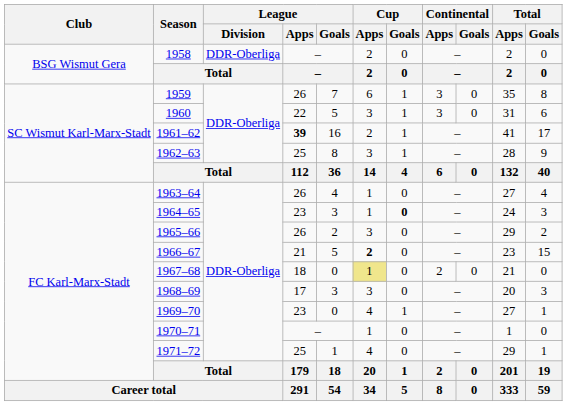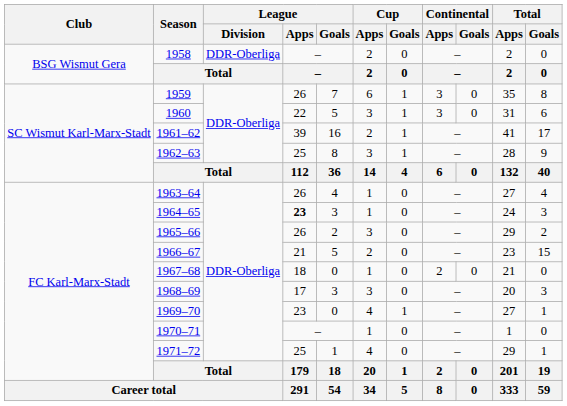(300, 133) bold -> (300, 133) normal
(300, 212) normal -> (300, 212) bold
(404, 212) bold -> (404, 212) normal
(369, 251) bold -> (369, 251) normal
(369, 271) khaki background -> (369, 271) no background
